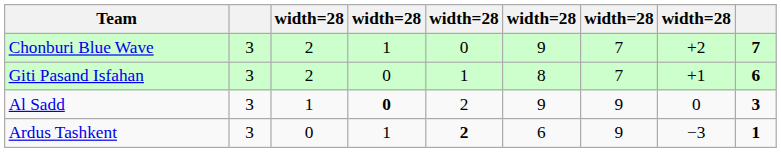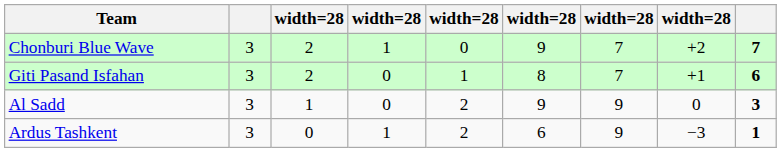(387, 104) bold -> (387, 104) normal
(464, 133) bold -> (464, 133) normal
